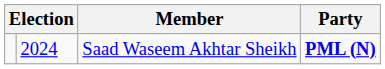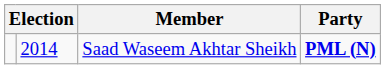(39, 48) 2024 -> (39, 48) 2014
